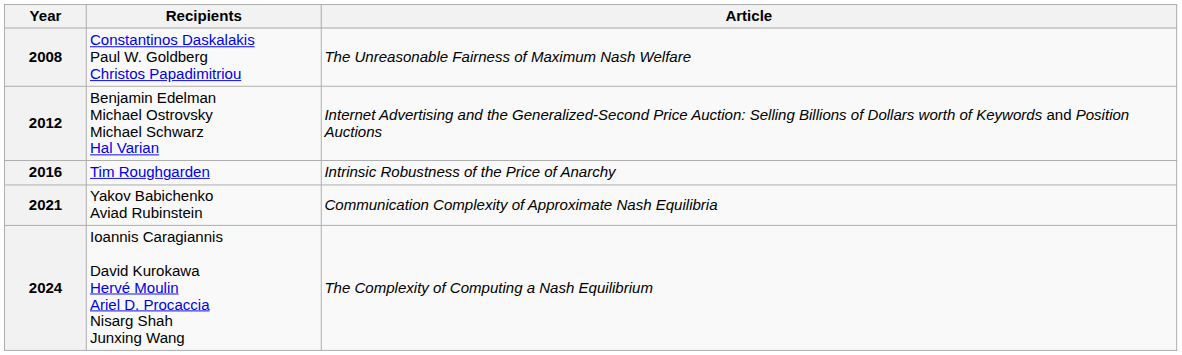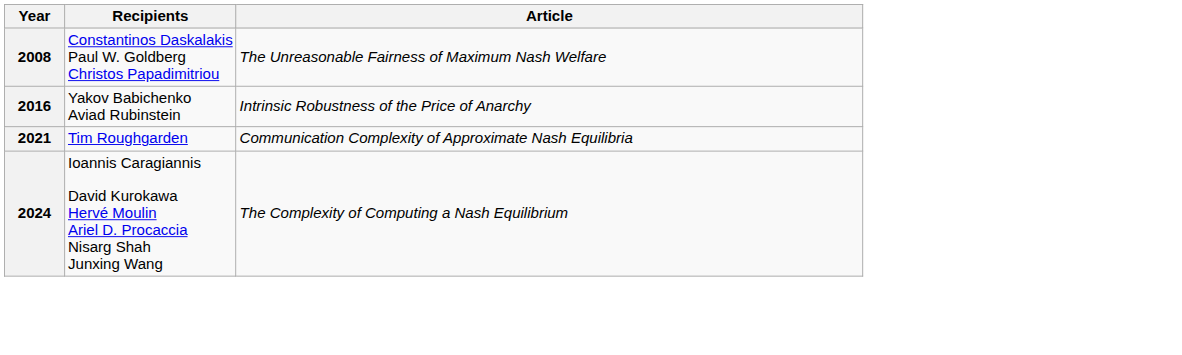- row: (45, 123)
(150, 172) Tim Roughgarden -> (130, 106) Yakov Babichenko Aviad Rubinstein
(152, 204) Yakov Babichenko Aviad Rubinstein -> (128, 138) Tim Roughgarden
